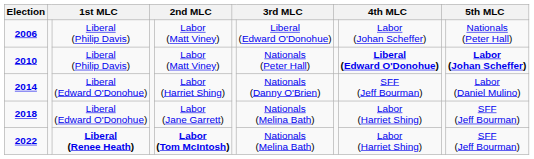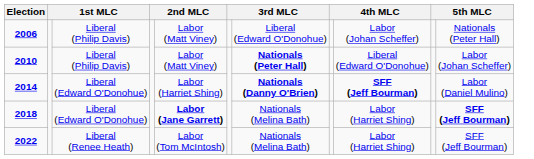(285, 60) normal -> (280, 60) bold
(390, 60) bold -> (382, 60) normal
(487, 60) bold -> (474, 60) normal
(285, 87) normal -> (280, 87) bold
(390, 87) normal -> (382, 87) bold
(193, 114) normal -> (191, 114) bold
(487, 114) normal -> (474, 114) bold
(101, 141) bold -> (101, 141) normal
(193, 141) bold -> (191, 141) normal
